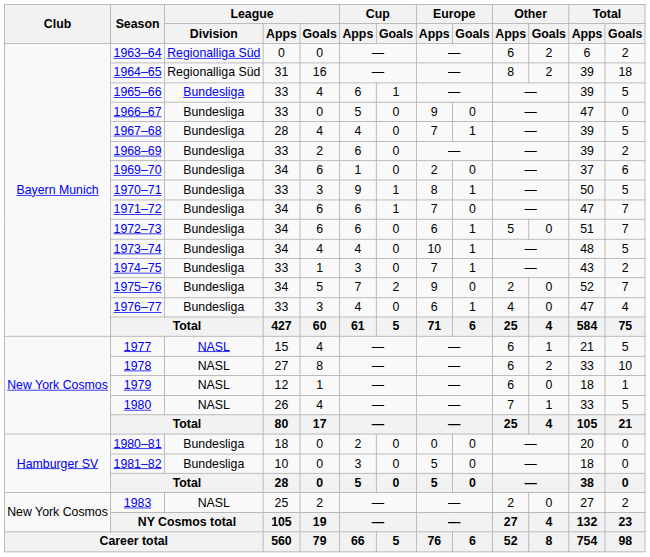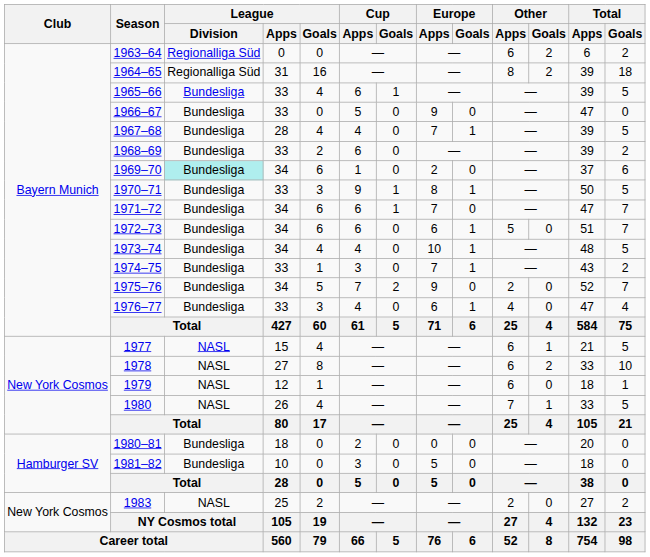(214, 170) no background -> (214, 170) paleturquoise background
